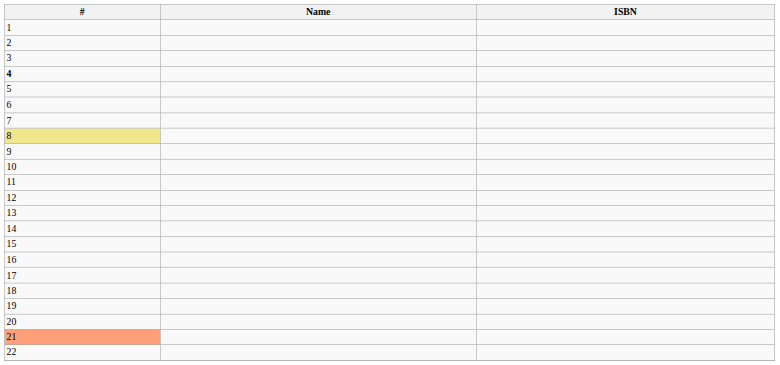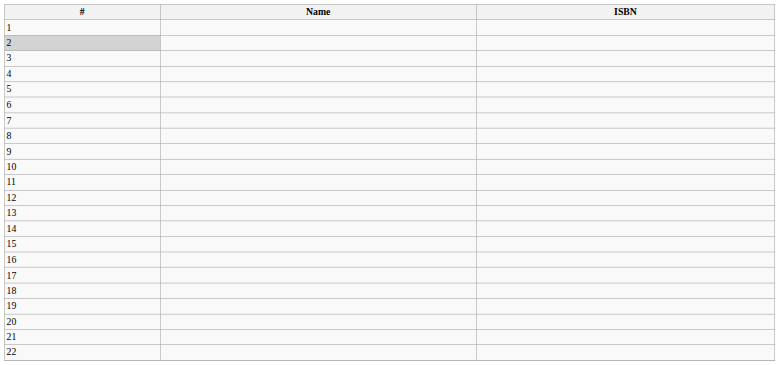(9, 43) no background -> (9, 43) lightgrey background
(9, 74) bold -> (9, 74) normal
(9, 136) khaki background -> (9, 136) no background
(11, 337) lightsalmon background -> (11, 337) no background
